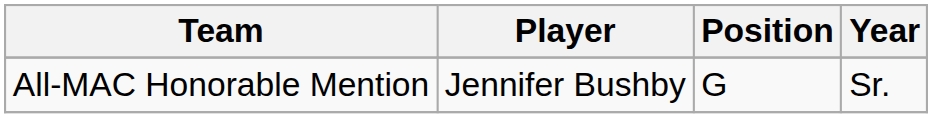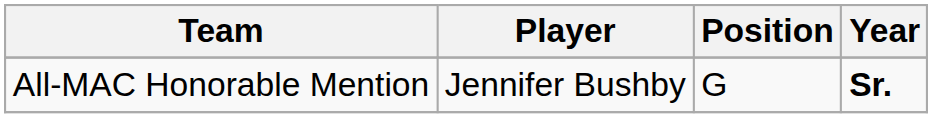(870, 84) normal -> (871, 84) bold
